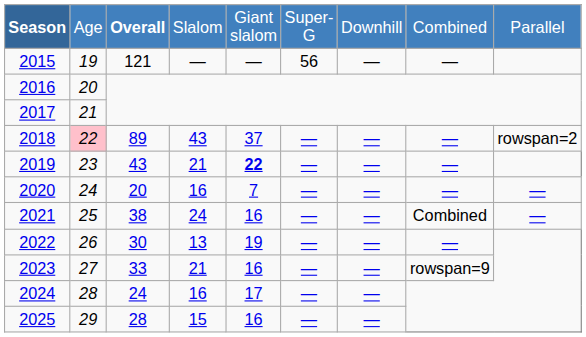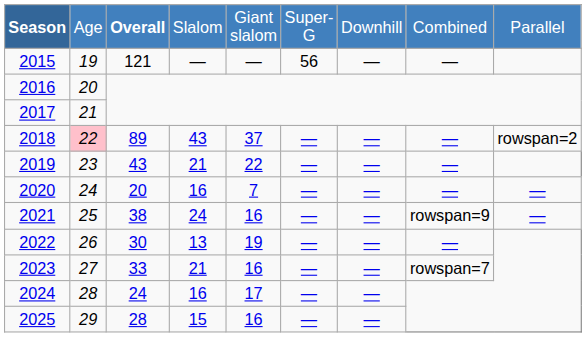(254, 165) bold -> (254, 165) normal
(450, 216) Combined -> (450, 216) rowspan=9
(450, 268) rowspan=9 -> (450, 268) rowspan=7
